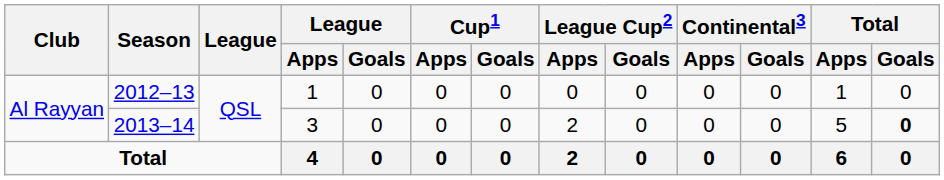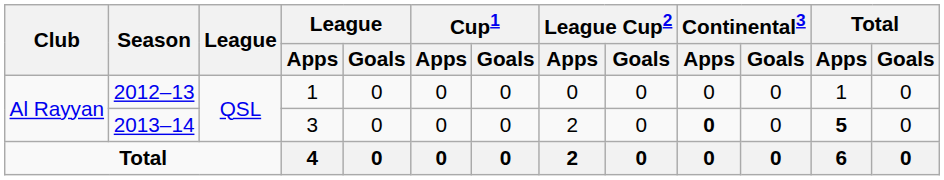(709, 125) normal -> (709, 125) bold
(841, 125) normal -> (841, 125) bold
(906, 125) bold -> (906, 125) normal
